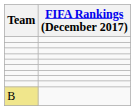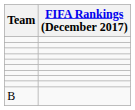(11, 96) khaki background -> (11, 96) no background
